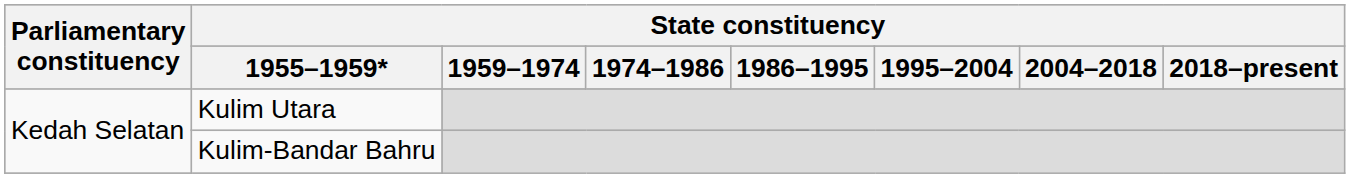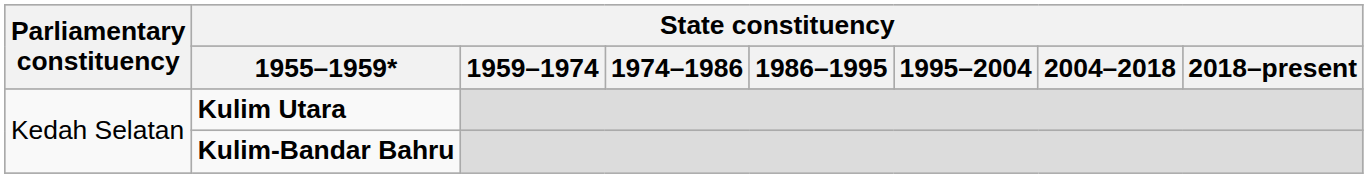(267, 109) normal -> (272, 109) bold
(317, 151) normal -> (326, 151) bold
